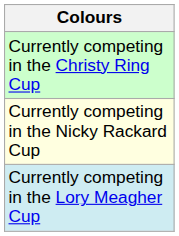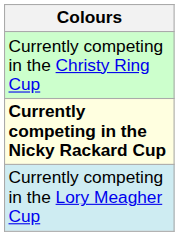(88, 131) normal -> (87, 131) bold
